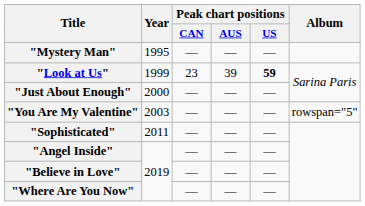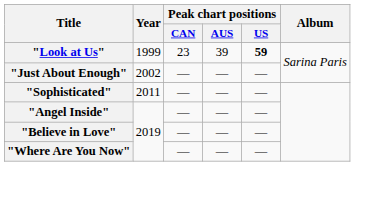- row: (73, 52)
(157, 92) 2000 -> (148, 72) 2002
- row: (73, 112)
